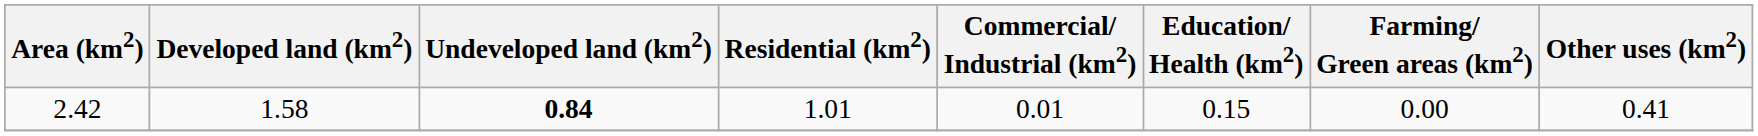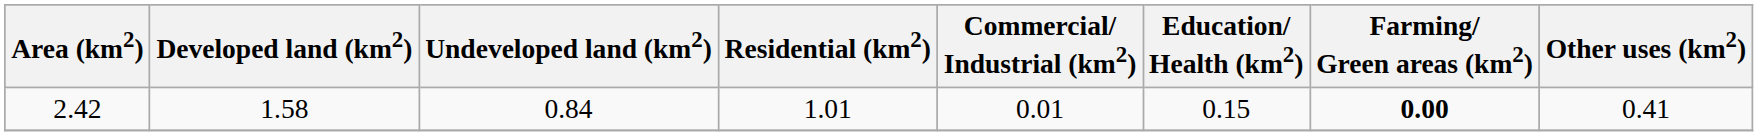(569, 108) bold -> (569, 108) normal
(1425, 108) normal -> (1425, 108) bold
